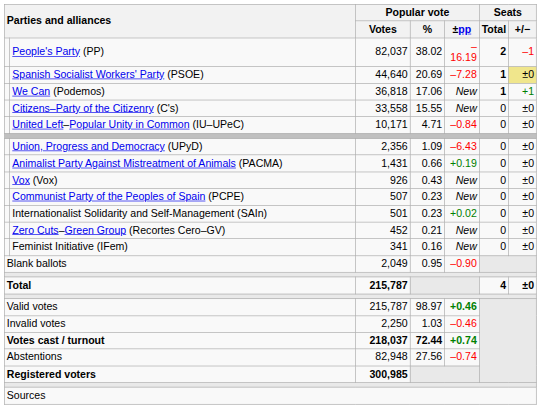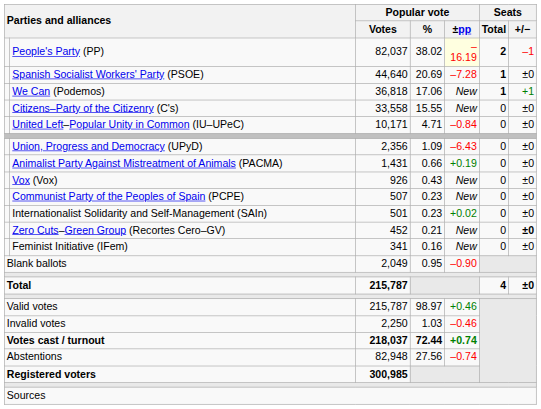(464, 52) no background -> (464, 52) lightyellow background
(528, 74) khaki background -> (528, 74) no background
(528, 230) normal -> (528, 230) bold
(463, 307) bold -> (463, 307) normal
